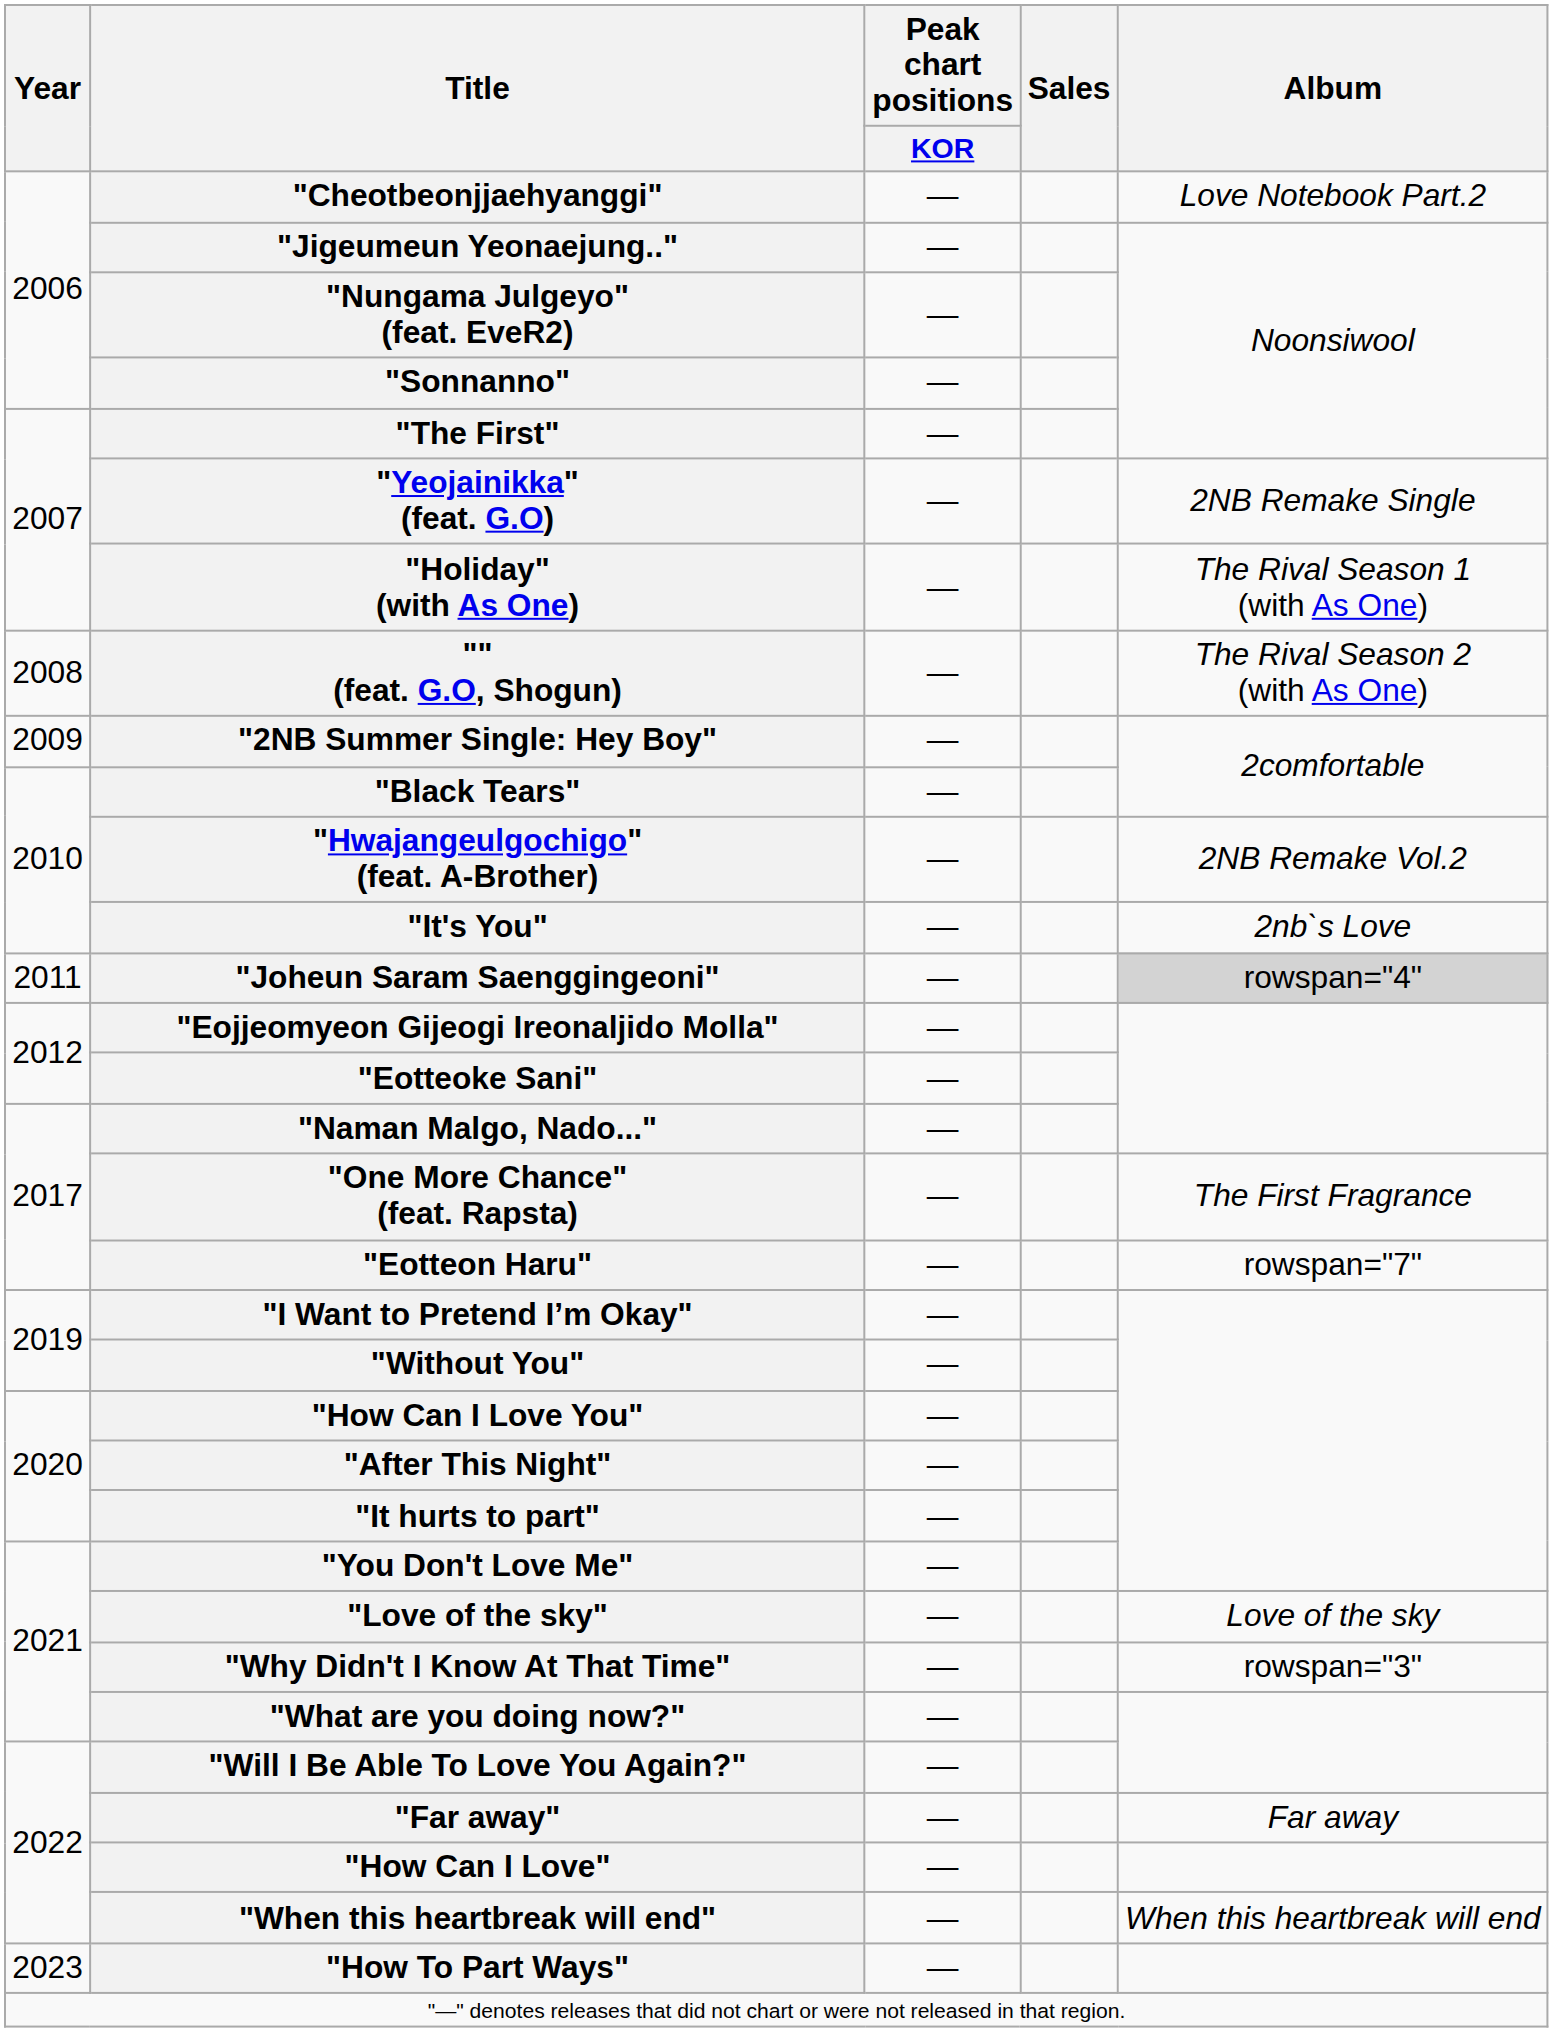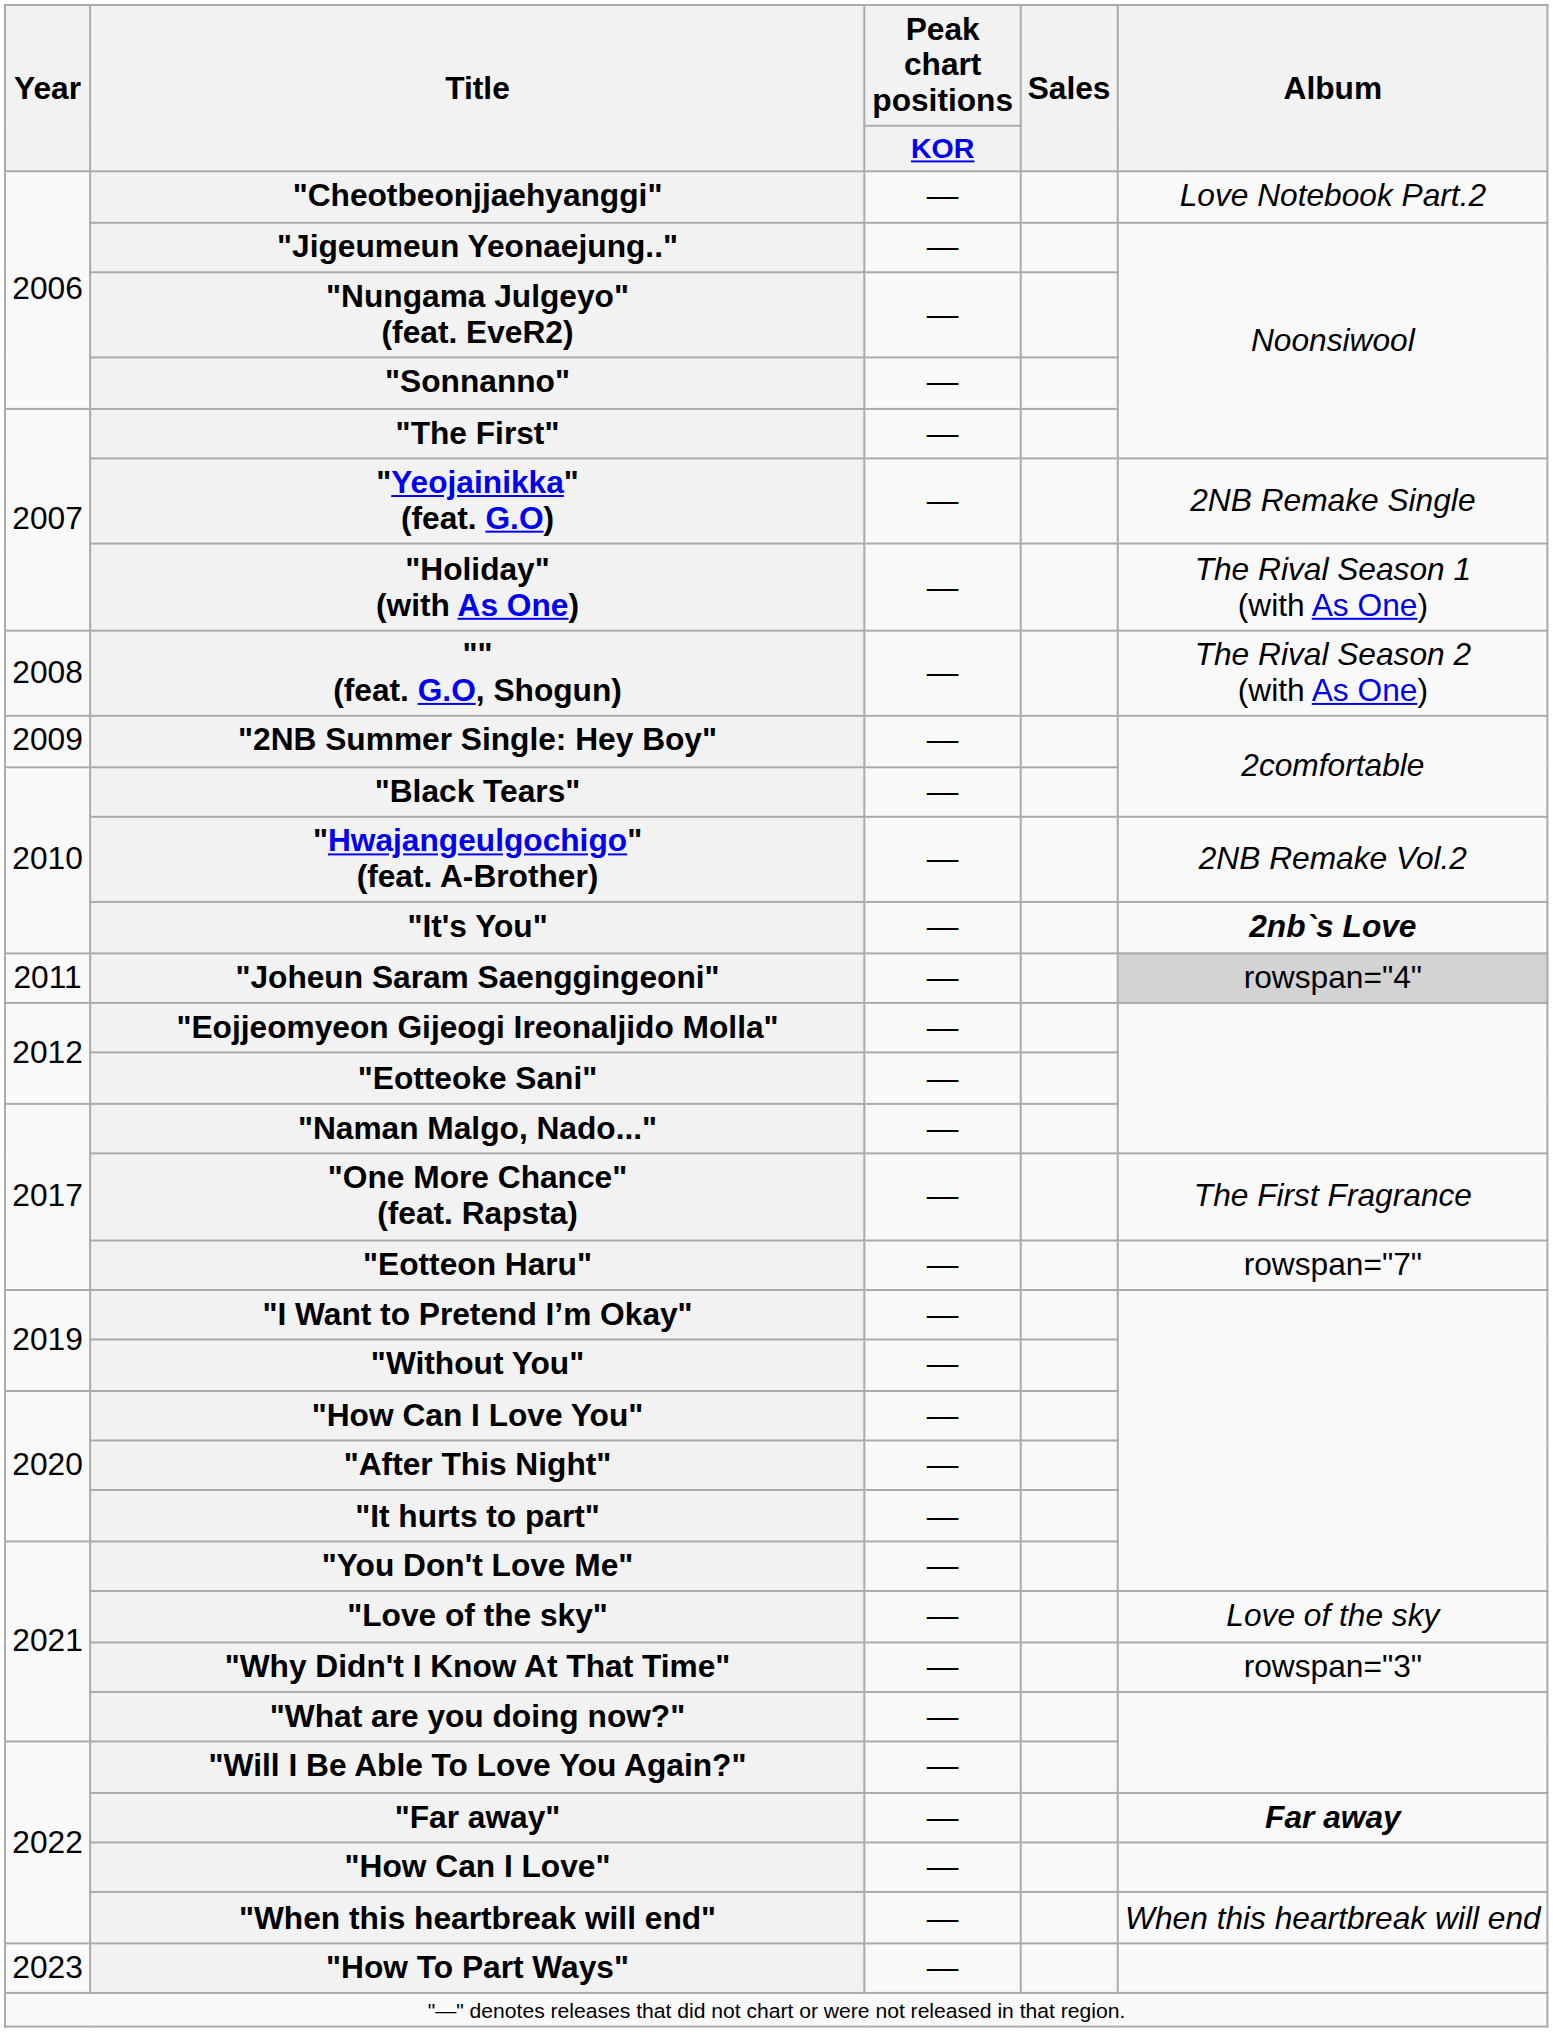(1333, 927) normal -> (1333, 927) bold
(1333, 1816) normal -> (1333, 1816) bold
